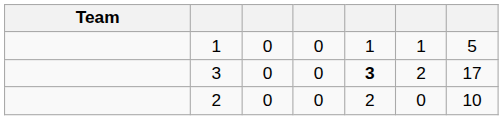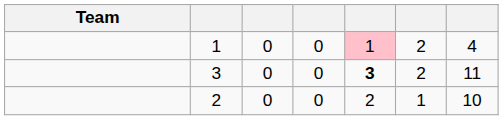(370, 45) no background -> (370, 45) pink background
(421, 45) 1 -> (421, 45) 2
(472, 45) 5 -> (472, 45) 4
(472, 73) 17 -> (472, 73) 11
(421, 100) 0 -> (421, 100) 1
